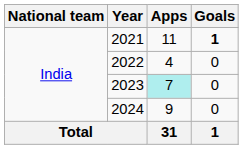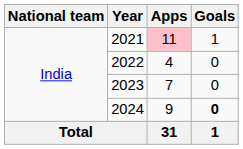(169, 39) no background -> (169, 39) pink background
(215, 39) bold -> (215, 39) normal
(169, 86) paleturquoise background -> (169, 86) no background
(215, 109) normal -> (215, 109) bold
